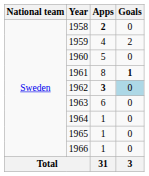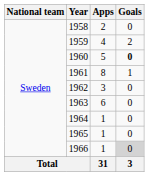(103, 27) bold -> (103, 27) normal
(130, 57) normal -> (130, 57) bold
(130, 73) bold -> (130, 73) normal
(103, 88) bold -> (103, 88) normal
(130, 88) lightblue background -> (130, 88) no background
(130, 149) no background -> (130, 149) lightgrey background
